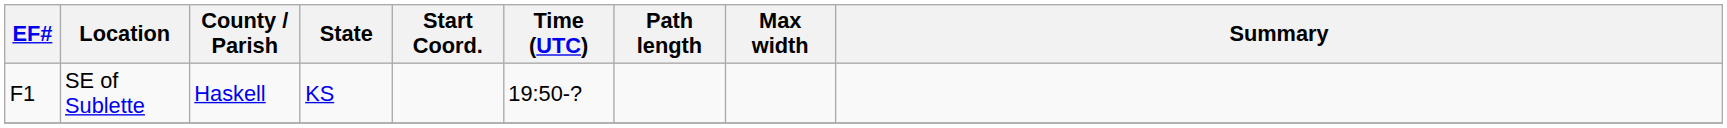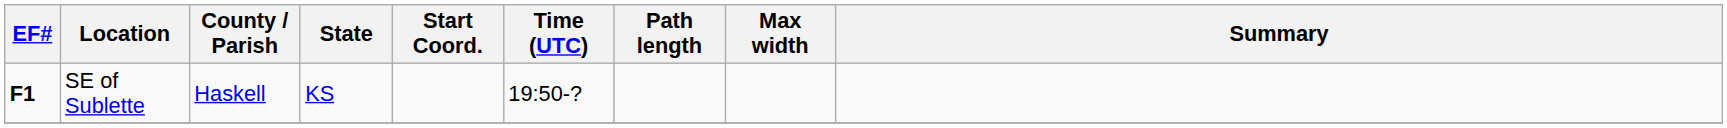(22, 92) normal -> (22, 92) bold
